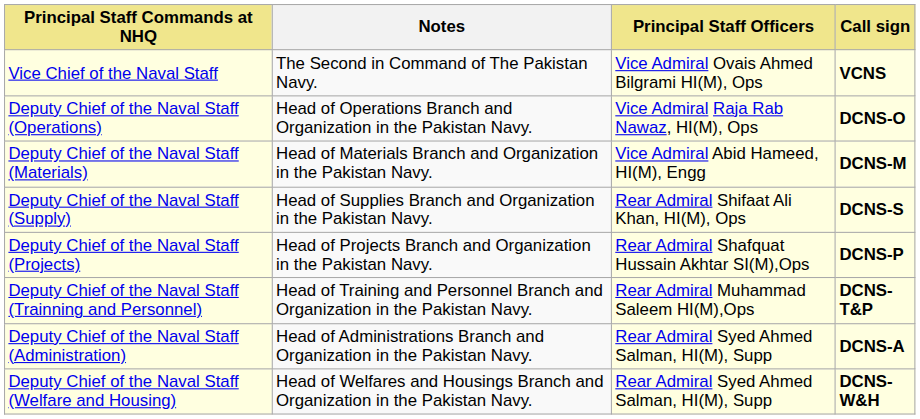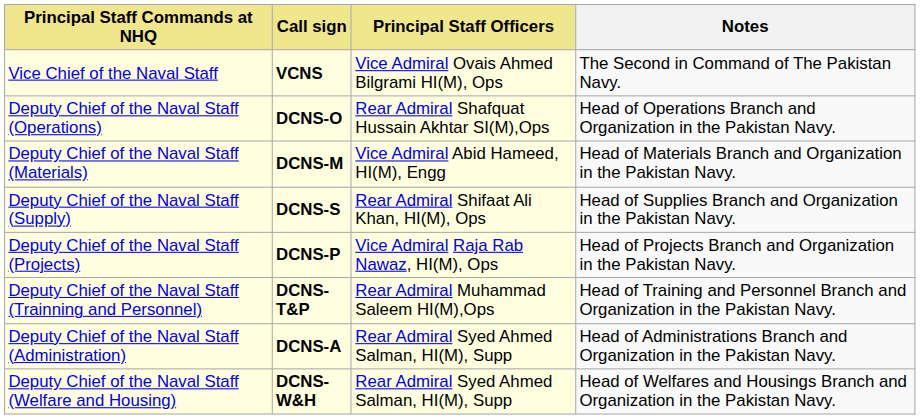columns swapped: (875, 27) <-> (442, 27)
(699, 118) Vice Admiral Raja Rab Nawaz, HI(M), Ops -> (452, 118) Rear Admiral Shafquat Hussain Akhtar SI(M),Ops
(712, 254) Rear Admiral Shafquat Hussain Akhtar SI(M),Ops -> (439, 254) Vice Admiral Raja Rab Nawaz, HI(M), Ops
